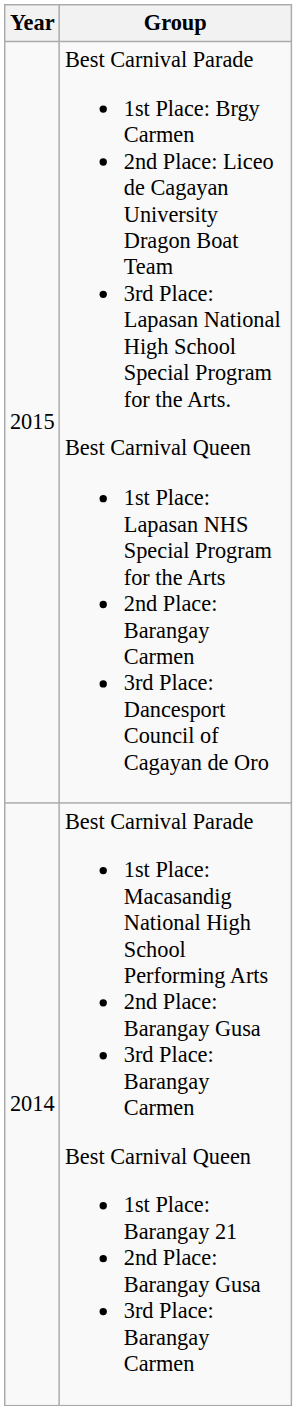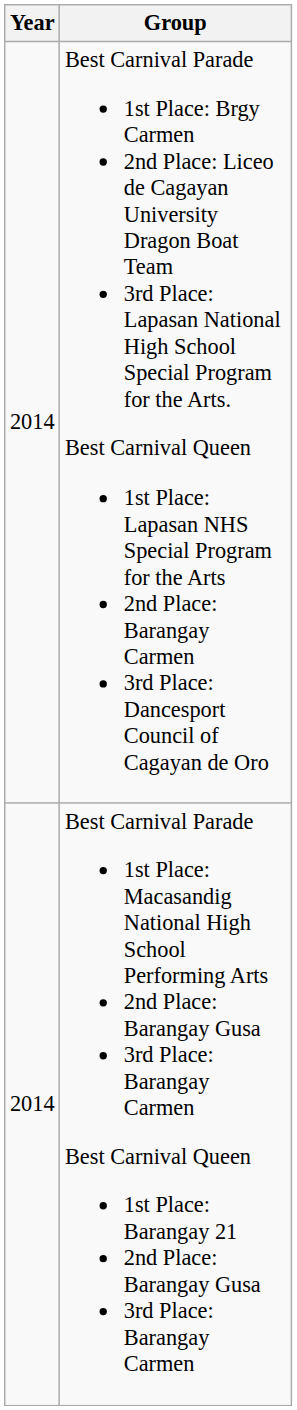(32, 422) 2015 -> (32, 422) 2014
